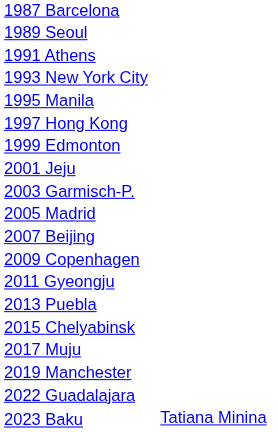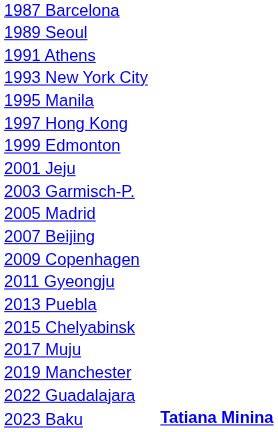(213, 418) normal -> (217, 418) bold
